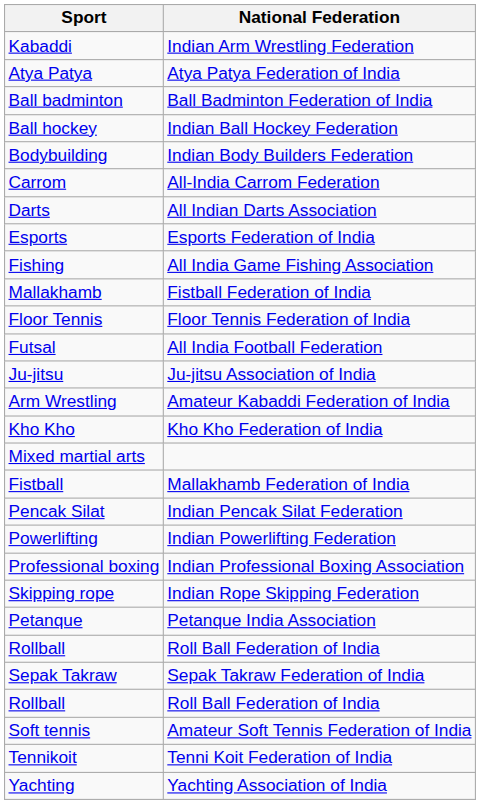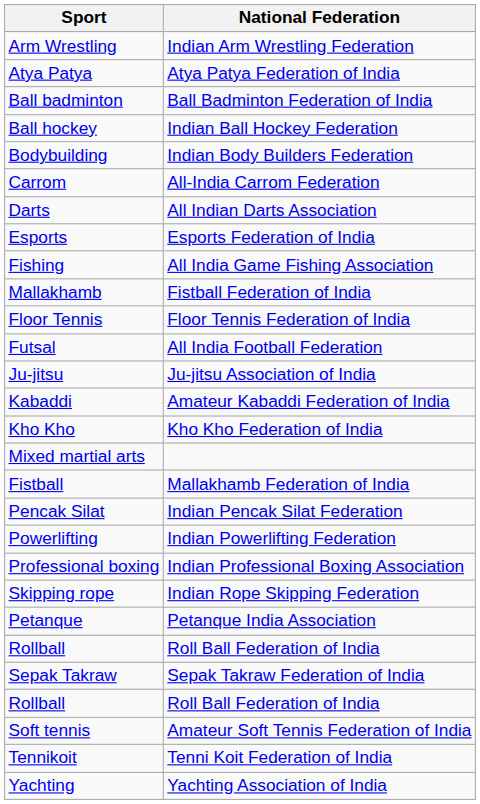(40, 45) Kabaddi -> (63, 45) Arm Wrestling
(63, 401) Arm Wrestling -> (40, 401) Kabaddi
